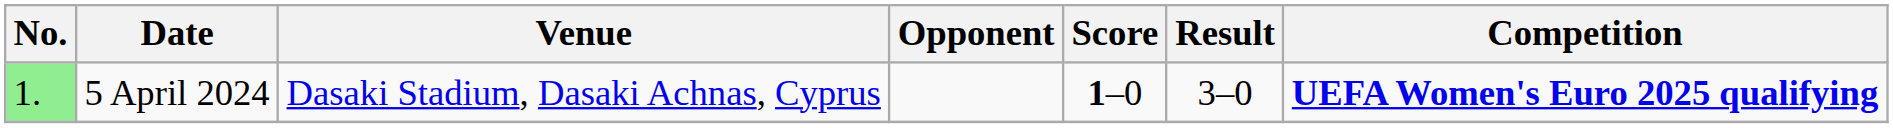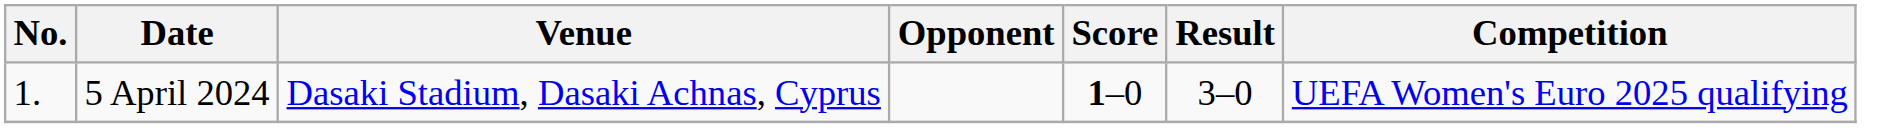(27, 91) lightgreen background -> (27, 91) no background
(1585, 91) bold -> (1570, 91) normal
